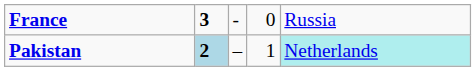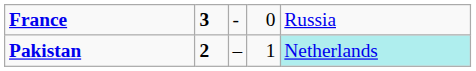(204, 50) lightblue background -> (204, 50) no background
